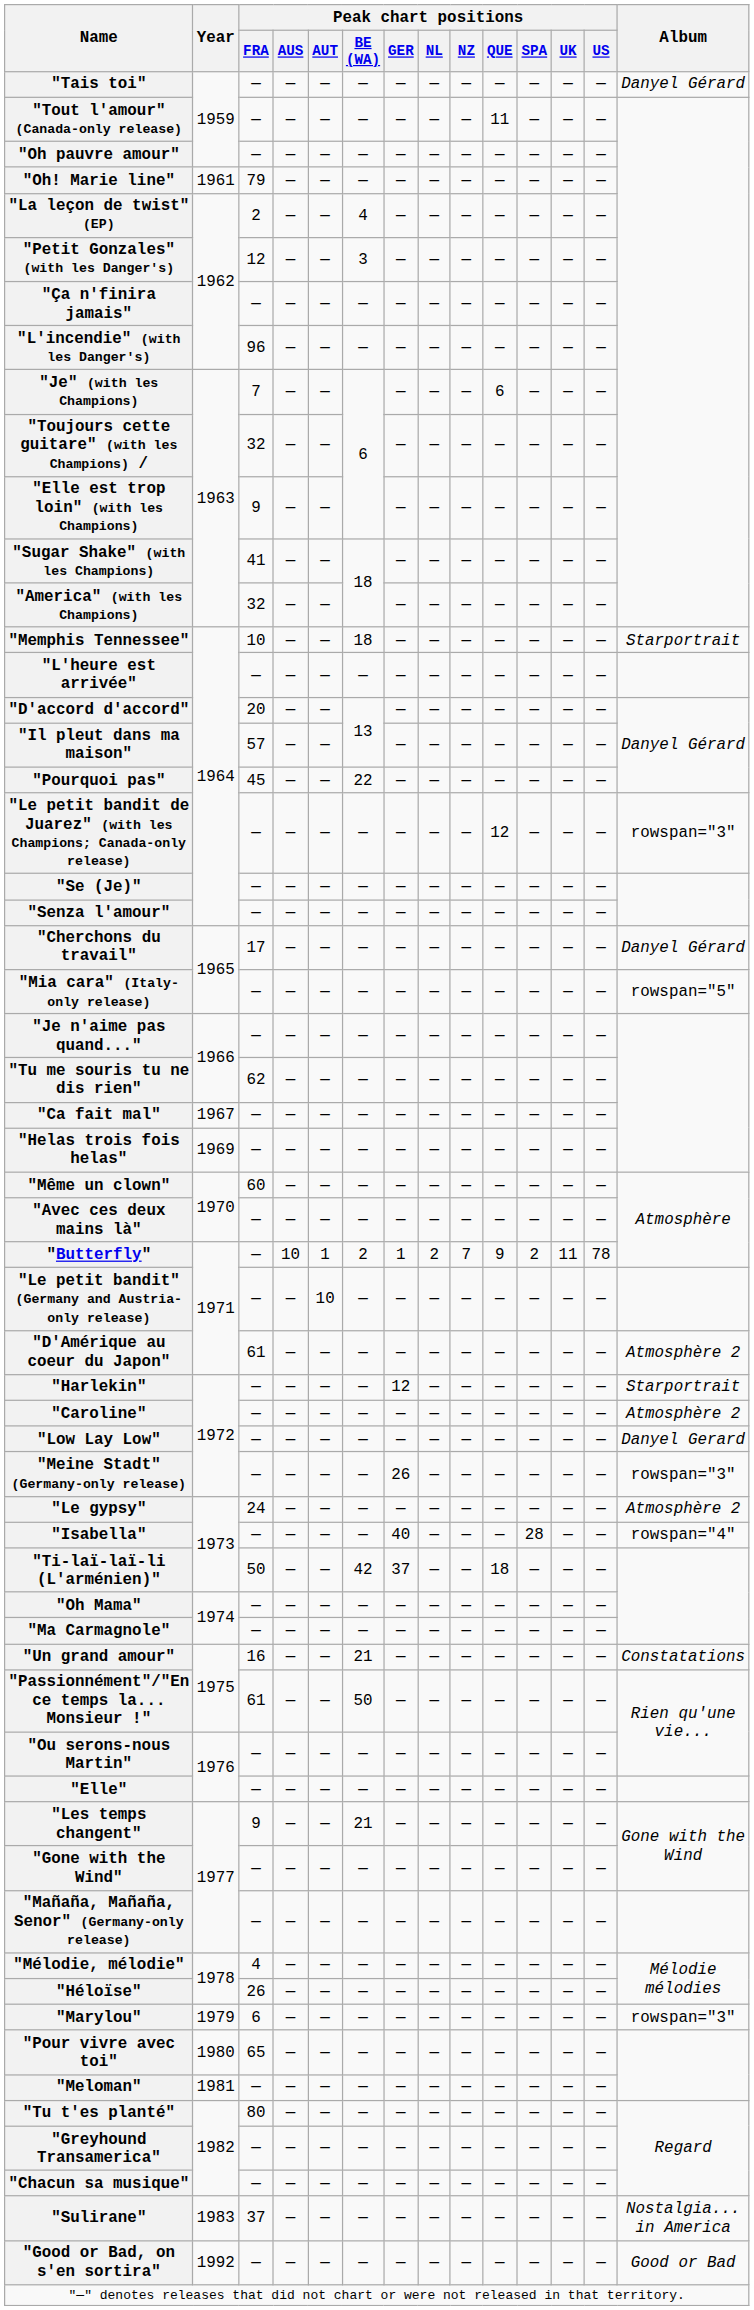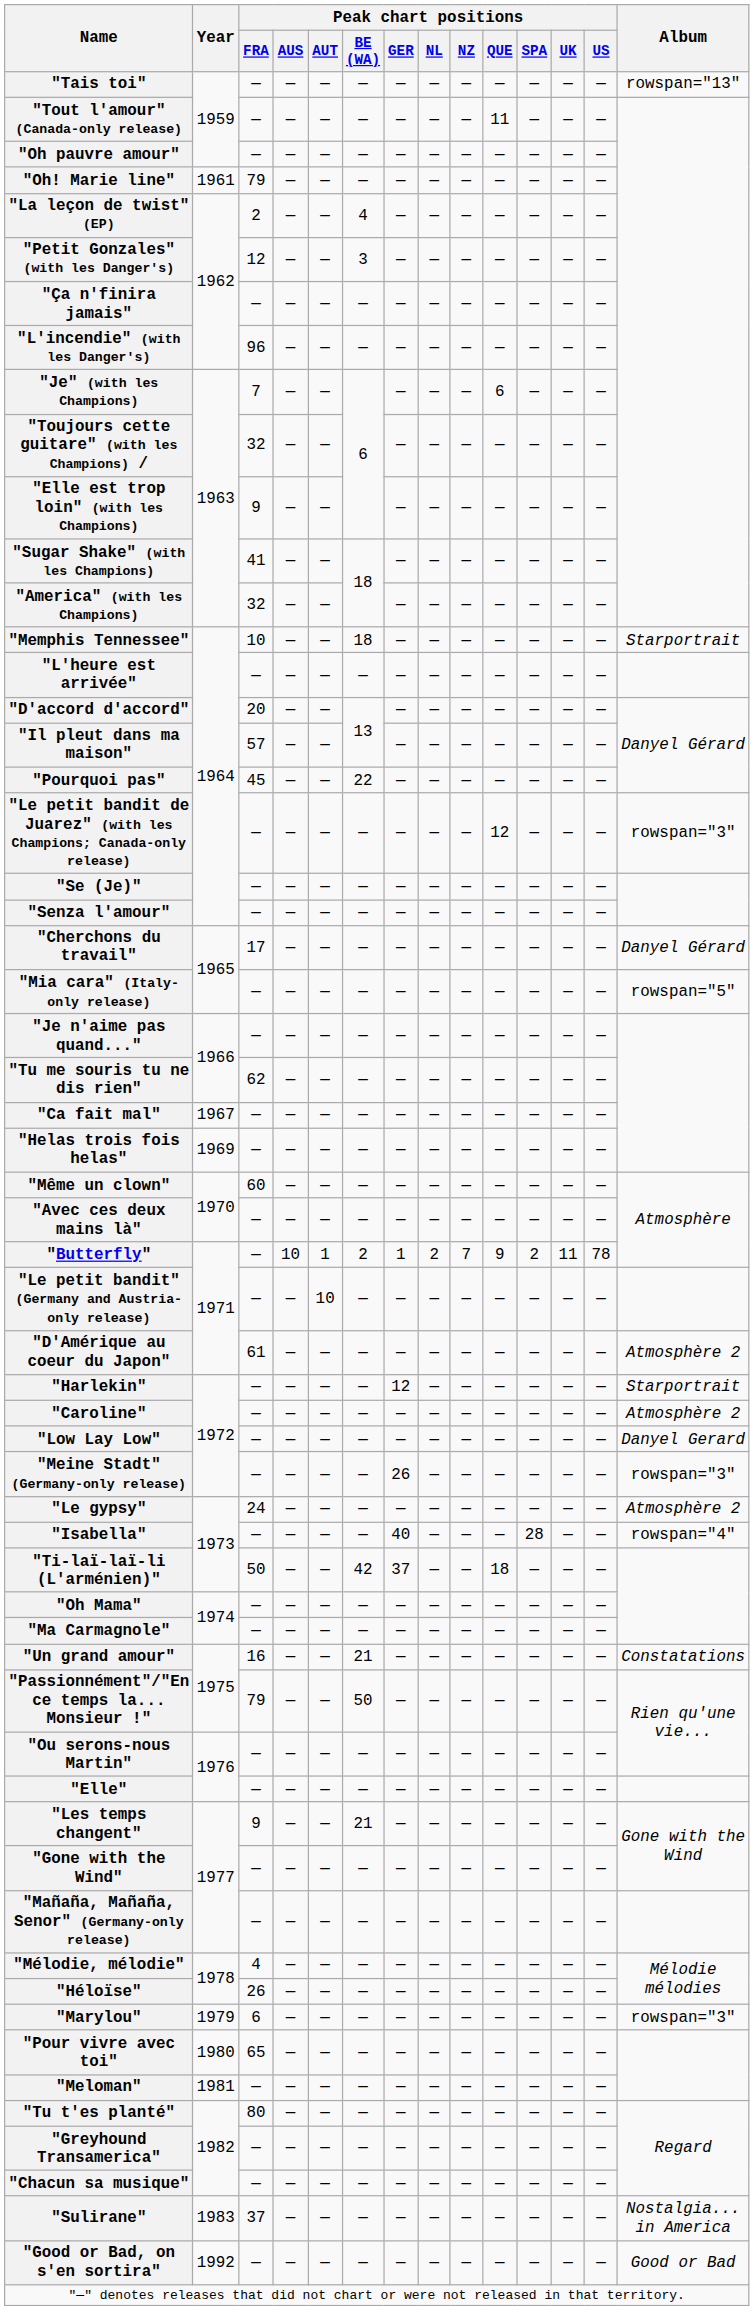(683, 84) Danyel Gérard -> (683, 84) rowspan="13"
(256, 1701) 61 -> (256, 1701) 79
